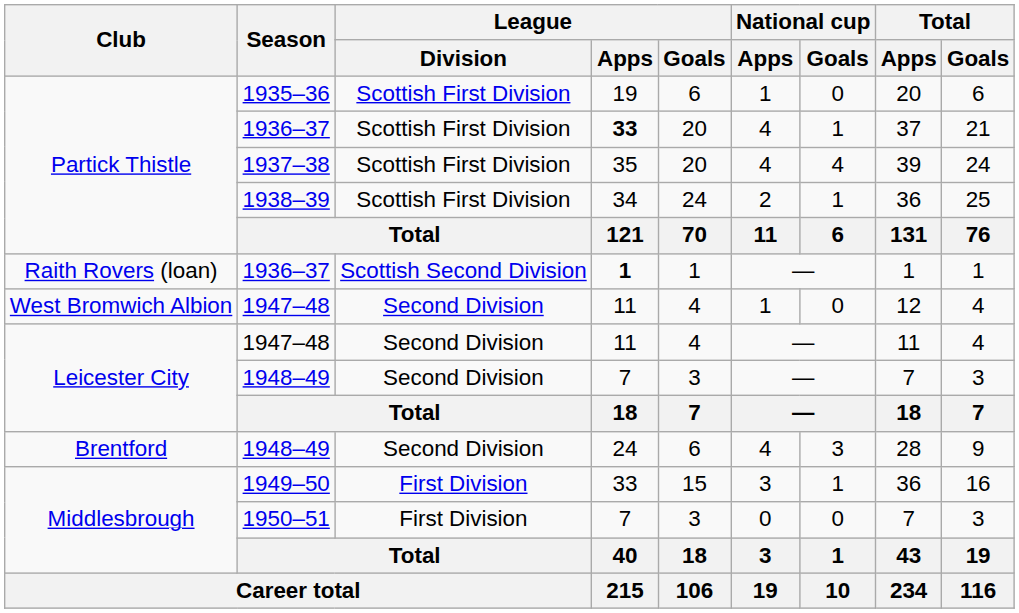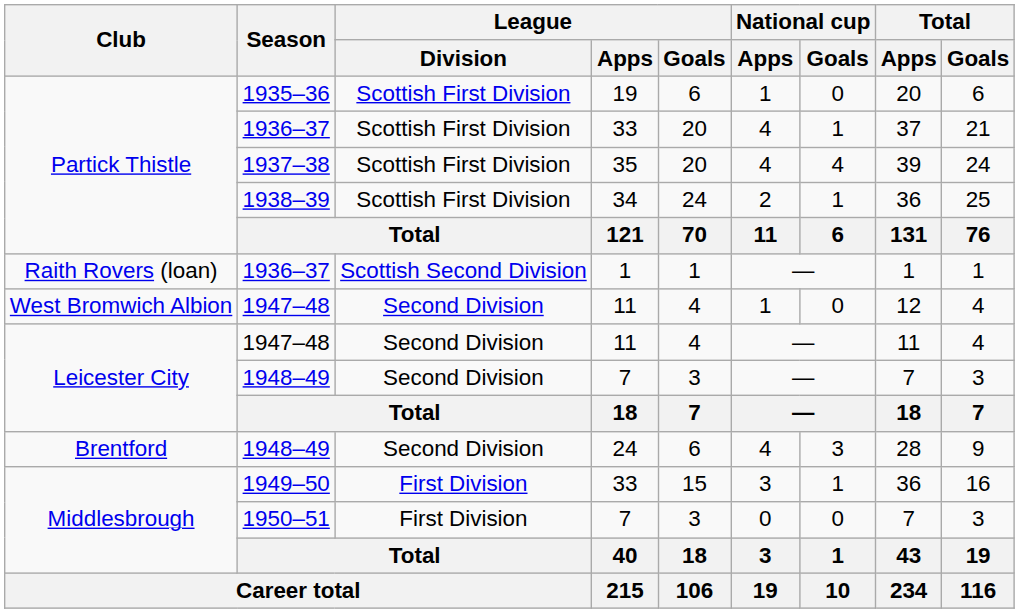(625, 128) bold -> (625, 128) normal
(625, 270) bold -> (625, 270) normal
